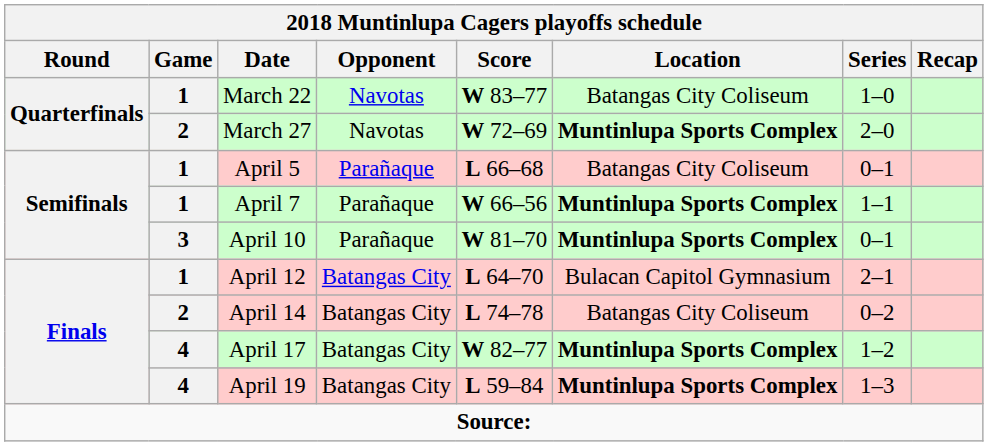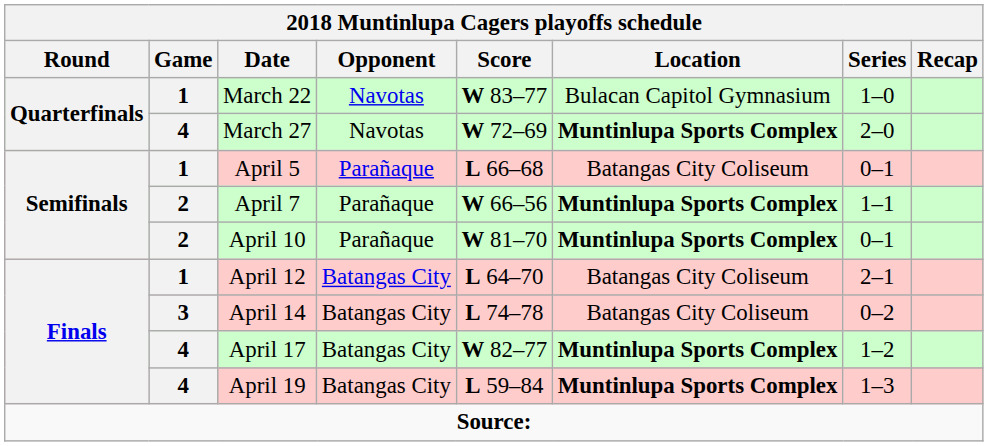(698, 95) Batangas City Coliseum -> (698, 95) Bulacan Capitol Gymnasium
(183, 131) 2 -> (183, 131) 4
(183, 204) 1 -> (183, 204) 2
(183, 240) 3 -> (183, 240) 2
(698, 276) Bulacan Capitol Gymnasium -> (698, 276) Batangas City Coliseum
(183, 312) 2 -> (183, 312) 3
